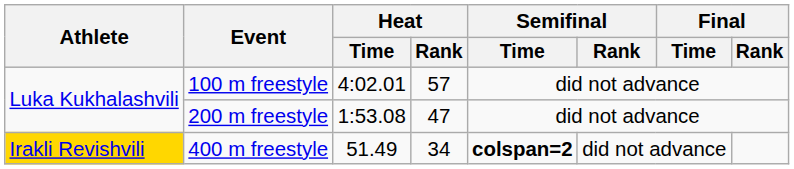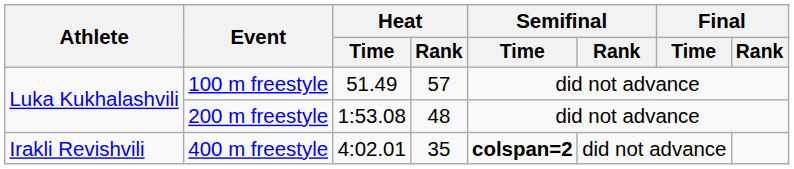(372, 84) 4:02.01 -> (372, 84) 51.49
(439, 116) 47 -> (439, 116) 48
(77, 149) gold background -> (77, 149) no background
(372, 149) 51.49 -> (372, 149) 4:02.01
(439, 149) 34 -> (439, 149) 35
